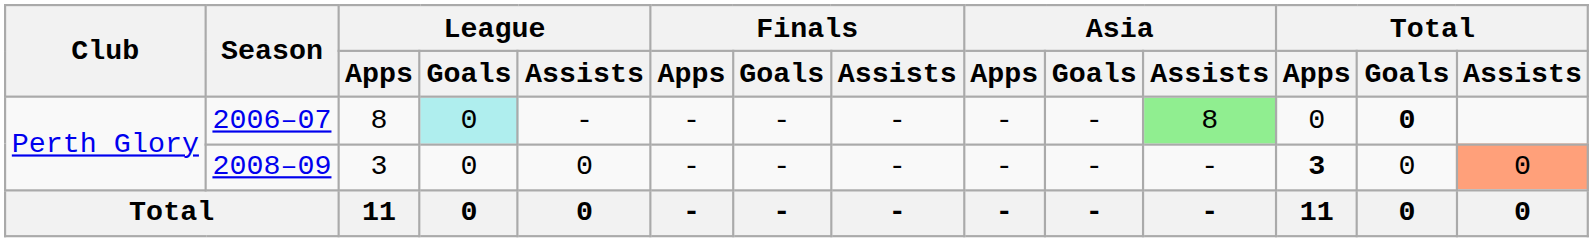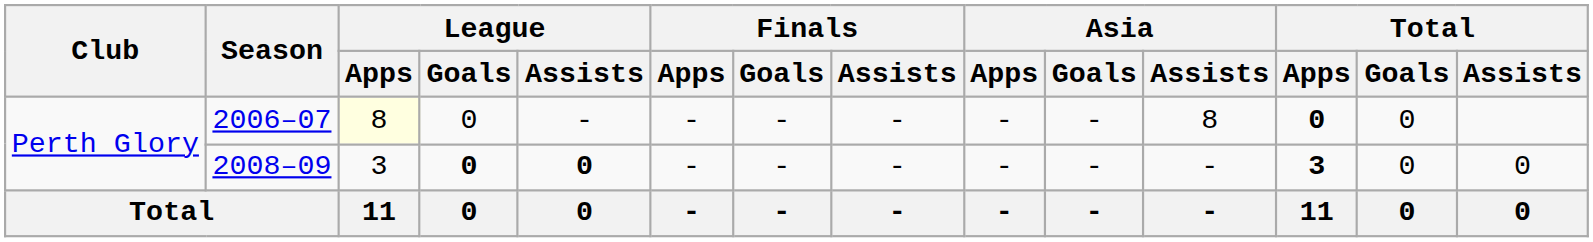(379, 121) no background -> (379, 121) lightyellow background
(469, 121) paleturquoise background -> (469, 121) no background
(1210, 121) lightgreen background -> (1210, 121) no background
(1317, 121) normal -> (1317, 121) bold
(1407, 121) bold -> (1407, 121) normal
(469, 167) normal -> (469, 167) bold
(585, 167) normal -> (585, 167) bold
(1522, 167) lightsalmon background -> (1522, 167) no background
